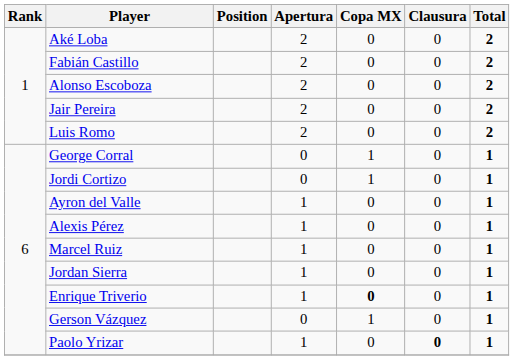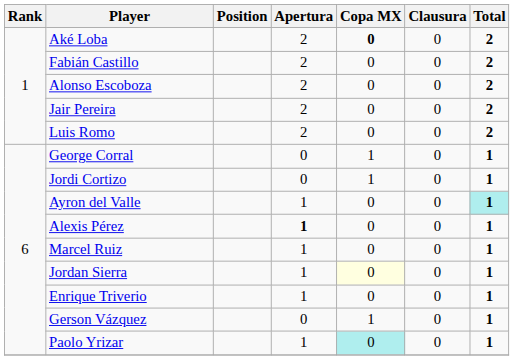(371, 39) normal -> (371, 39) bold
(489, 202) no background -> (489, 202) paleturquoise background
(304, 226) normal -> (304, 226) bold
(371, 272) no background -> (371, 272) lightyellow background
(371, 296) bold -> (371, 296) normal
(371, 343) no background -> (371, 343) paleturquoise background
(438, 343) bold -> (438, 343) normal
